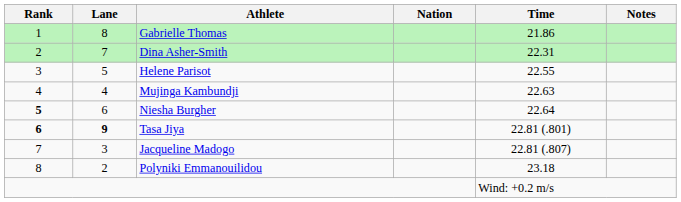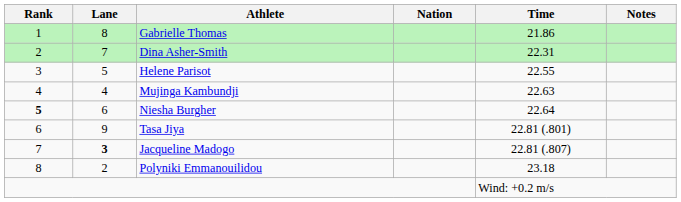(38, 129) bold -> (38, 129) normal
(105, 129) bold -> (105, 129) normal
(105, 149) normal -> (105, 149) bold
